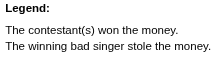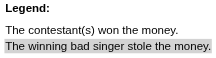(108, 46) no background -> (108, 46) lightgrey background
